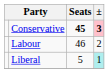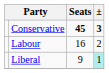(99, 28) pink background -> (99, 28) no background
(80, 44) 46 -> (80, 44) 16
(80, 60) 5 -> (80, 60) 9
